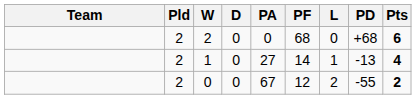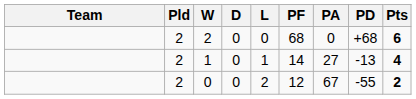columns swapped: (334, 15) <-> (268, 15)
